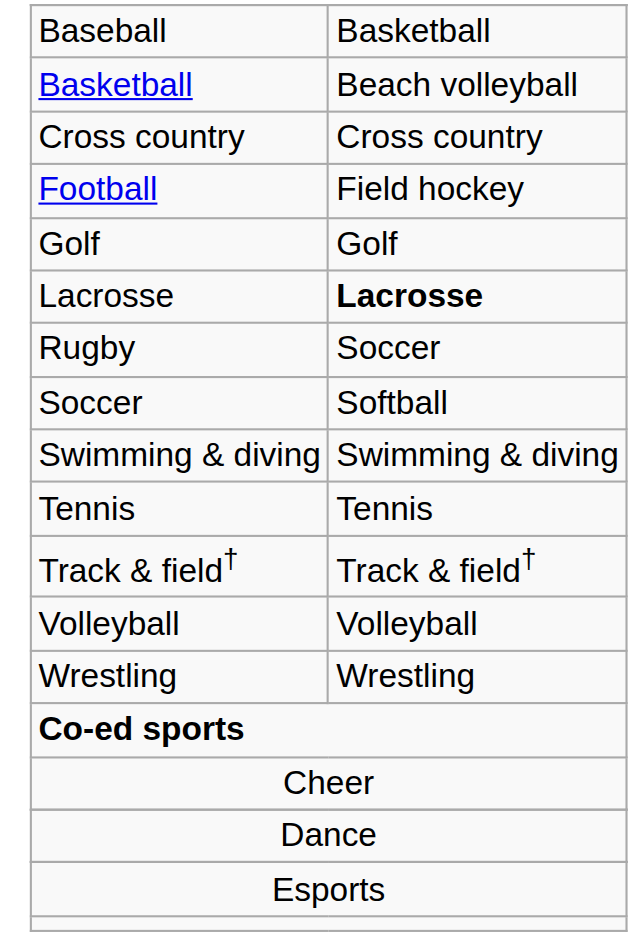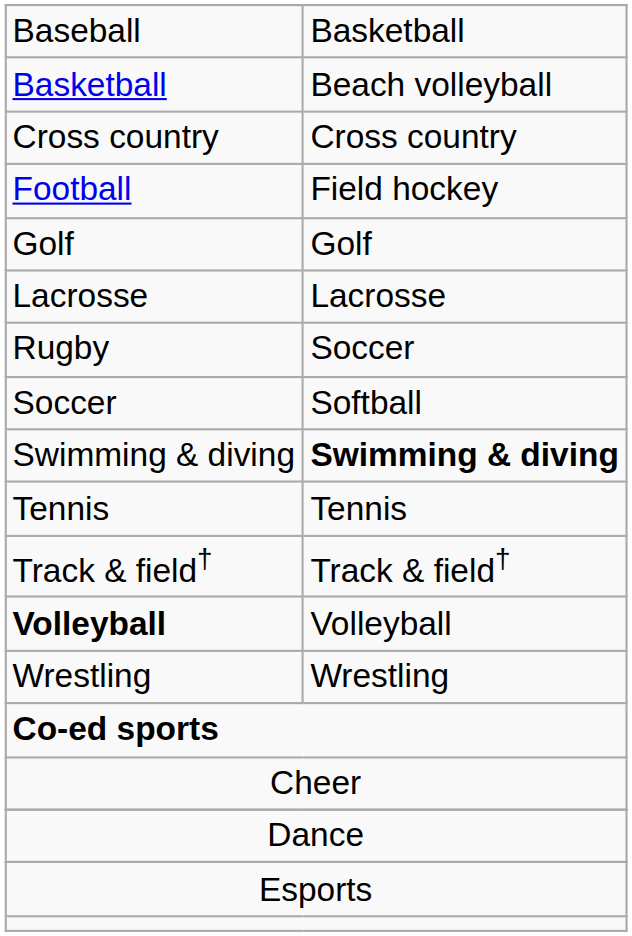(410, 296) bold -> (378, 296) normal
(478, 455) normal -> (465, 455) bold
(109, 623) normal -> (89, 623) bold
